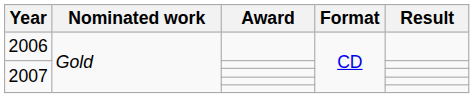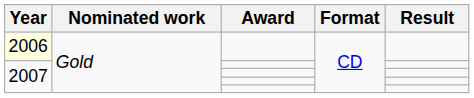(28, 46) no background -> (28, 46) lightyellow background
